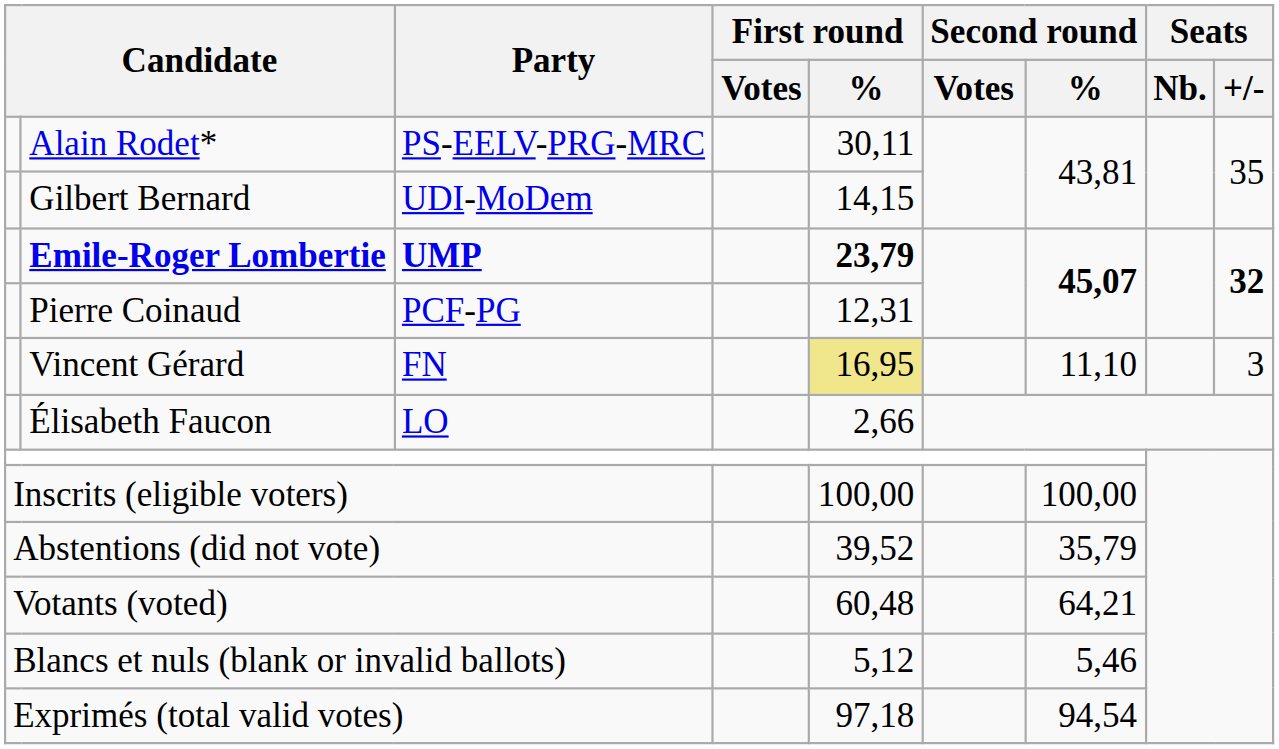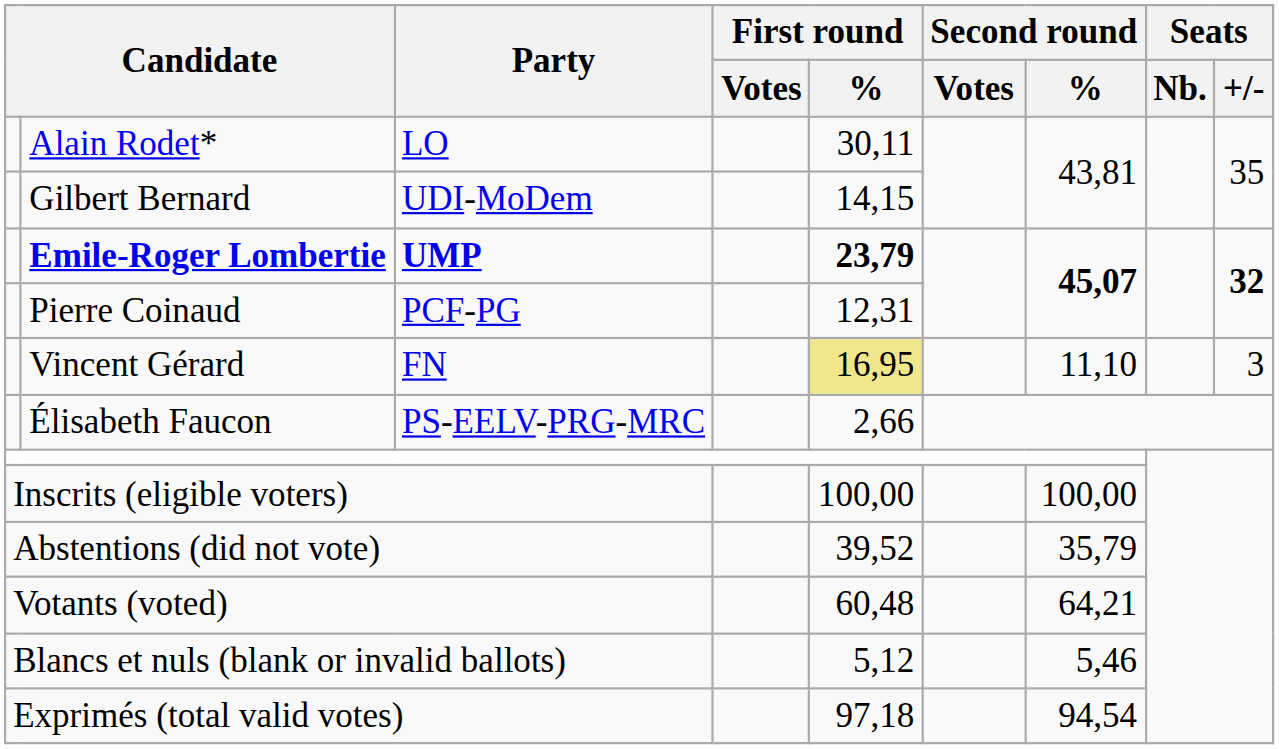(554, 143) PS-EELV-PRG-MRC -> (425, 143) LO
(425, 421) LO -> (554, 421) PS-EELV-PRG-MRC
